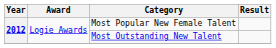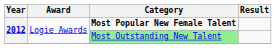(164, 24) normal -> (164, 24) bold
(156, 37) no background -> (156, 37) lightgreen background
